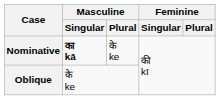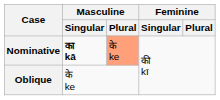(114, 51) no background -> (114, 51) lightsalmon background
